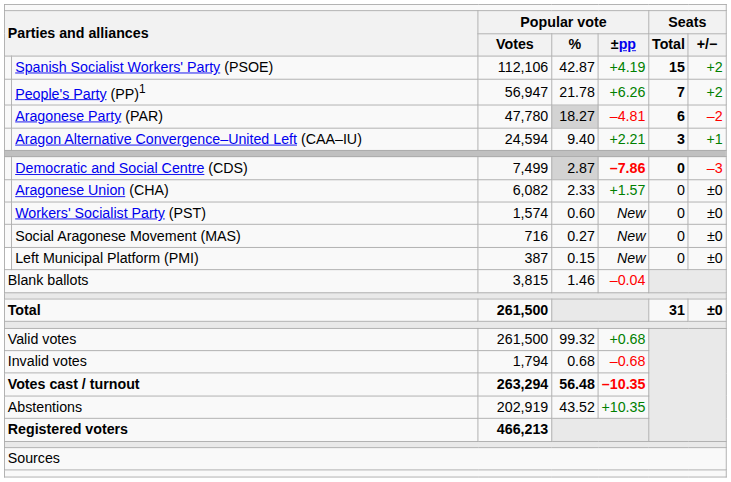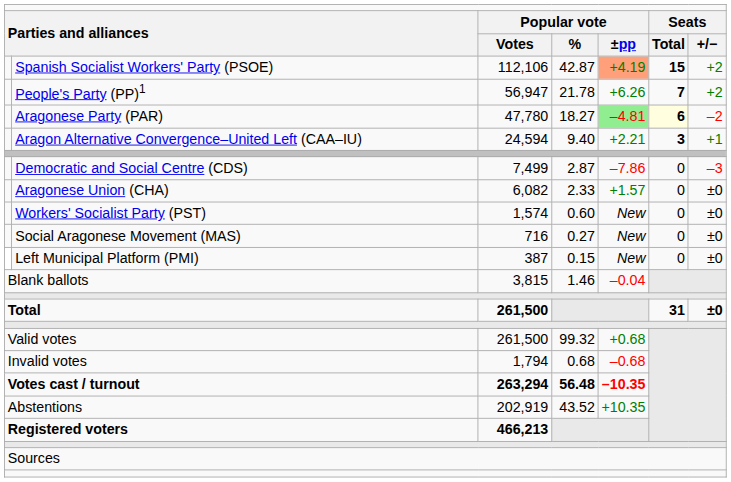(627, 67) no background -> (627, 67) lightsalmon background
(577, 116) lightgrey background -> (577, 116) no background
(628, 116) no background -> (628, 116) lightgreen background
(681, 116) no background -> (681, 116) lightyellow background
(581, 168) lightgrey background -> (581, 168) no background
(628, 168) bold -> (628, 168) normal
(681, 168) bold -> (681, 168) normal
